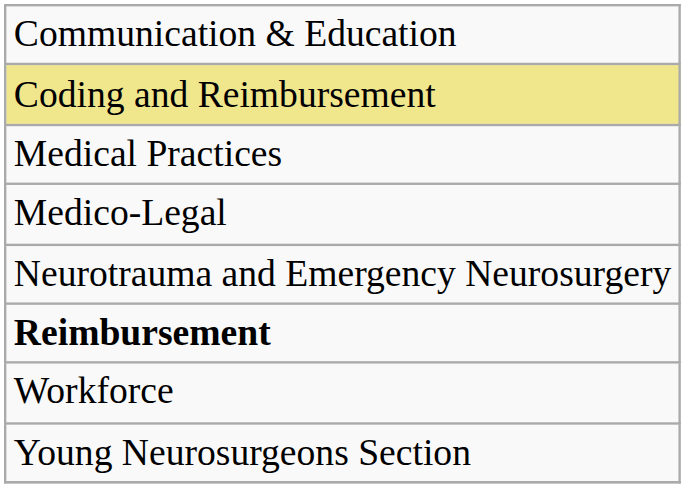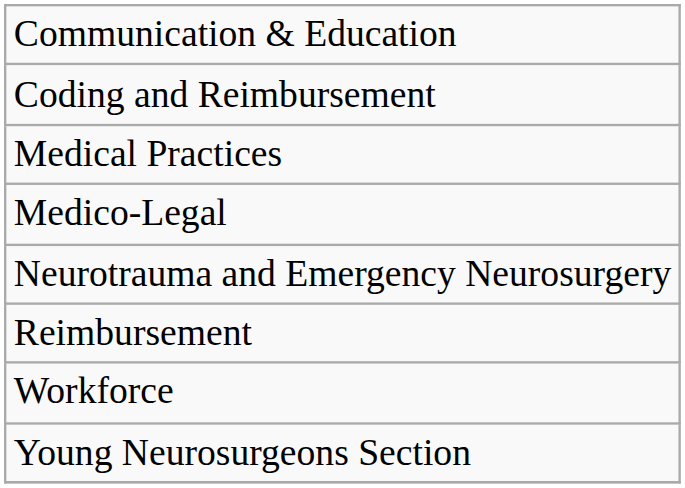(225, 93) khaki background -> (225, 93) no background
(142, 332) bold -> (133, 332) normal
